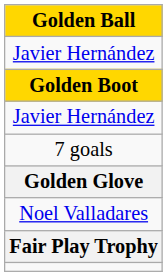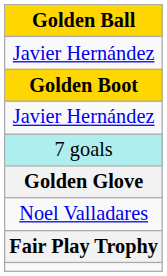(84, 149) no background -> (84, 149) paleturquoise background
